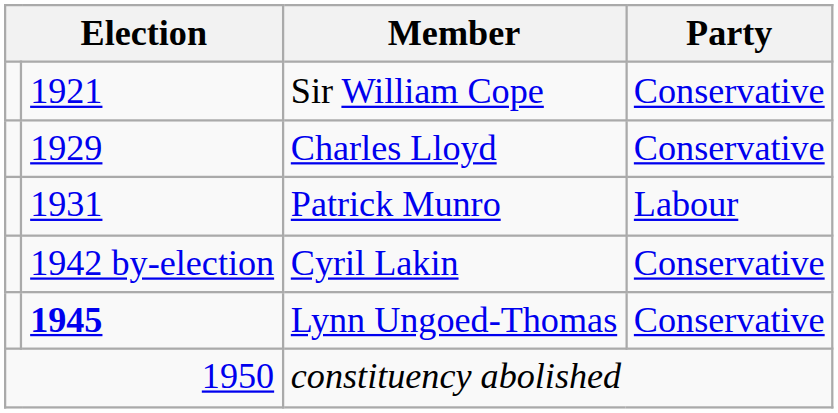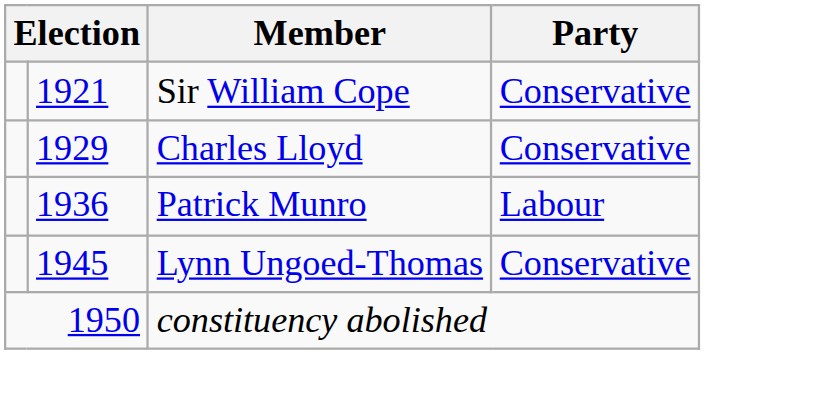(66, 205) 1931 -> (72, 205) 1936
- row: (375, 262)
(66, 319) bold -> (72, 262) normal
